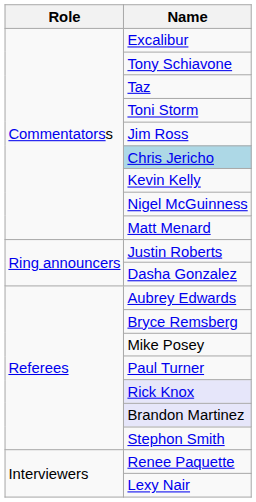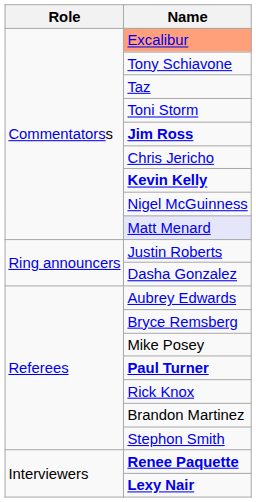(158, 40) no background -> (158, 40) lightsalmon background
(158, 134) normal -> (160, 134) bold
(171, 157) lightblue background -> (171, 157) no background
(164, 181) normal -> (167, 181) bold
(169, 228) no background -> (169, 228) lavender background
(166, 368) normal -> (168, 368) bold
(161, 392) lavender background -> (161, 392) no background
(186, 415) lavender background -> (186, 415) no background
(181, 462) normal -> (183, 462) bold
(159, 485) normal -> (161, 485) bold
